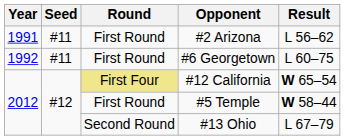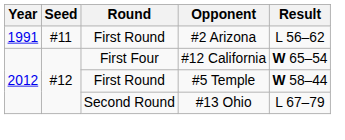- row: (228, 59)
(129, 80) khaki background -> (129, 59) no background
